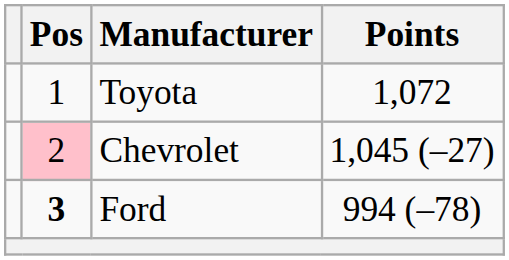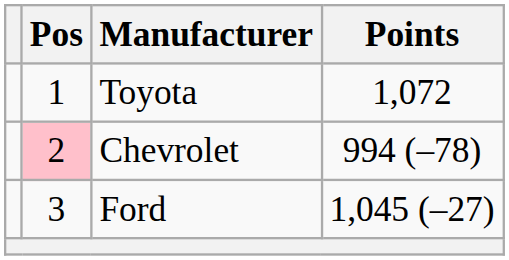(412, 150) 1,045 (–27) -> (412, 150) 994 (–78)
(56, 209) bold -> (56, 209) normal
(412, 209) 994 (–78) -> (412, 209) 1,045 (–27)
